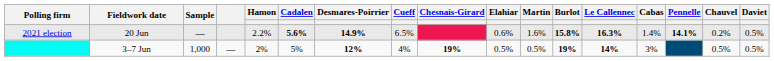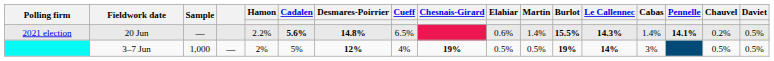(353, 33) 14.9% -> (353, 33) 14.8%
(536, 33) 1.6% -> (536, 33) 1.4%
(567, 33) 15.8% -> (567, 33) 15.5%
(610, 33) 16.3% -> (610, 33) 14.3%
